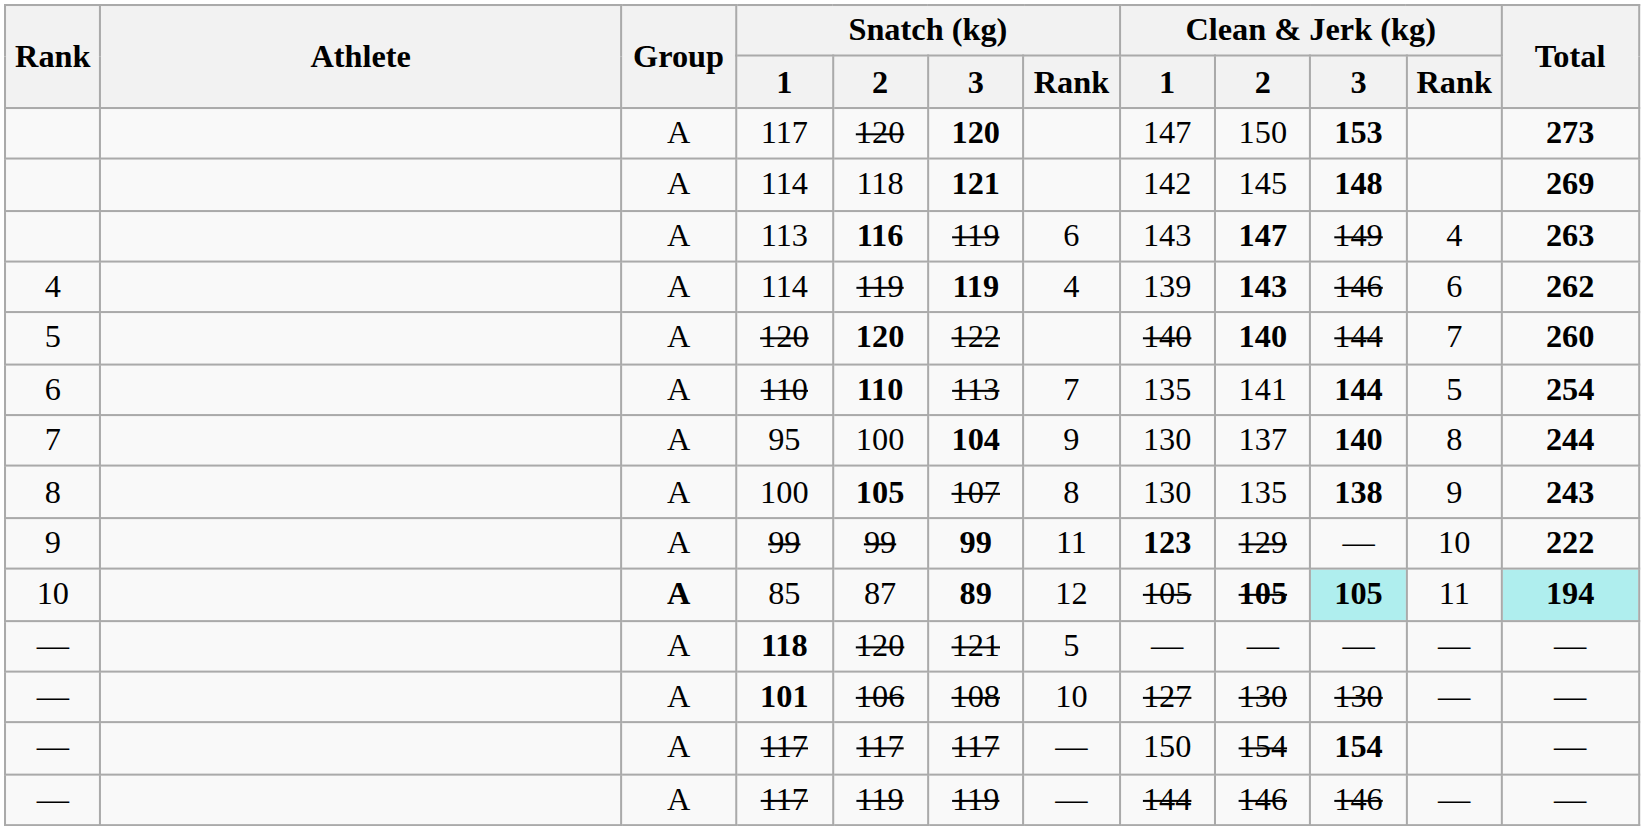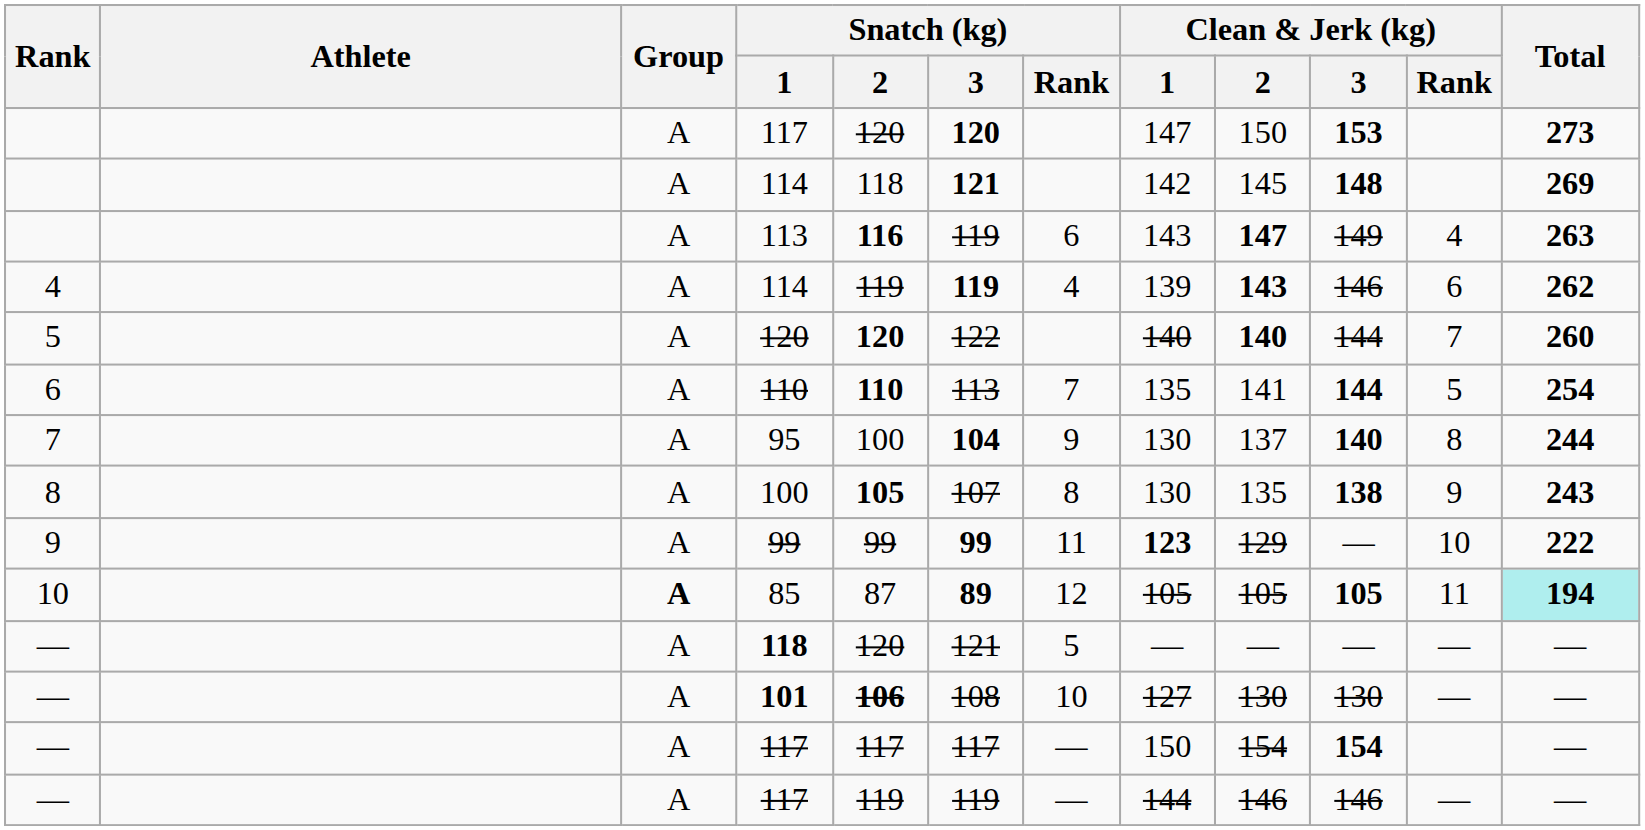(1263, 593) bold -> (1263, 593) normal
(1359, 593) paleturquoise background -> (1359, 593) no background
(880, 696) normal -> (880, 696) bold
